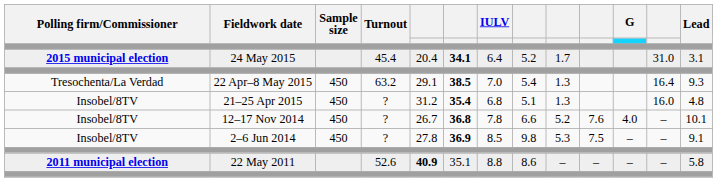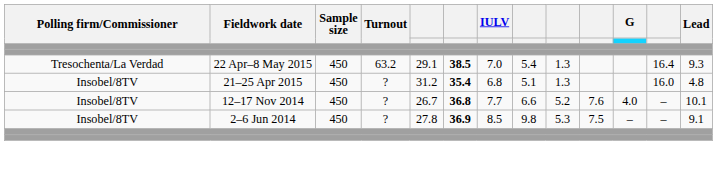- row: (107, 58)
(495, 119) 7.8 -> (495, 101) 7.7
- row: (107, 162)
